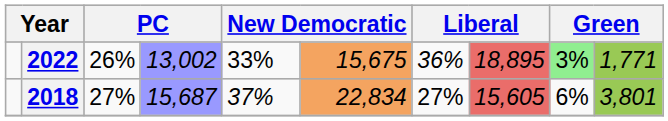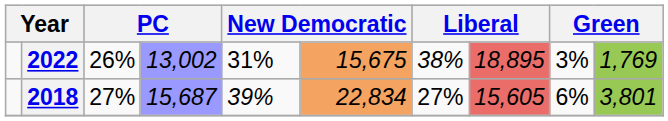(250, 60) 33% -> (250, 60) 31%
(440, 60) 36% -> (440, 60) 38%
(572, 60) lightgreen background -> (572, 60) no background
(628, 60) 1,771 -> (628, 60) 1,769
(250, 97) 37% -> (250, 97) 39%
